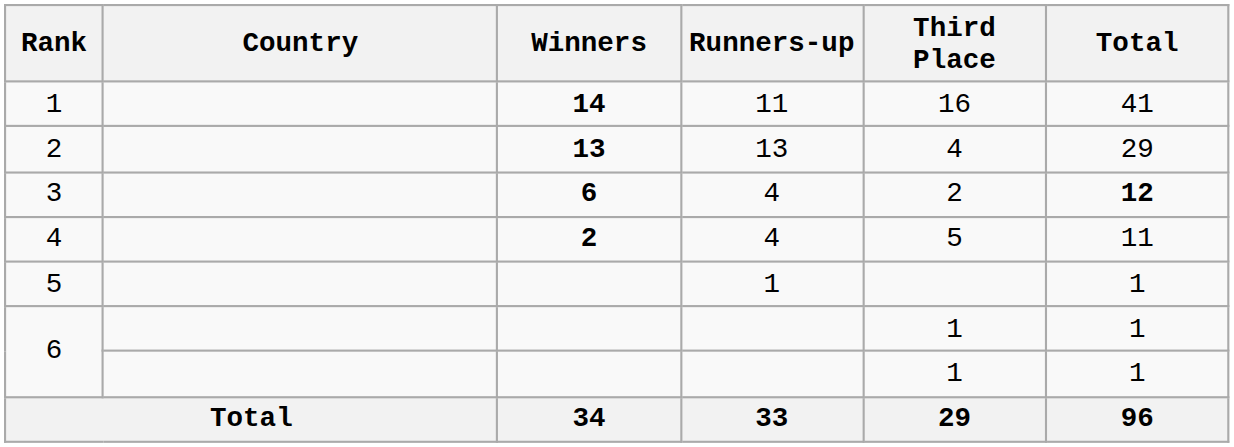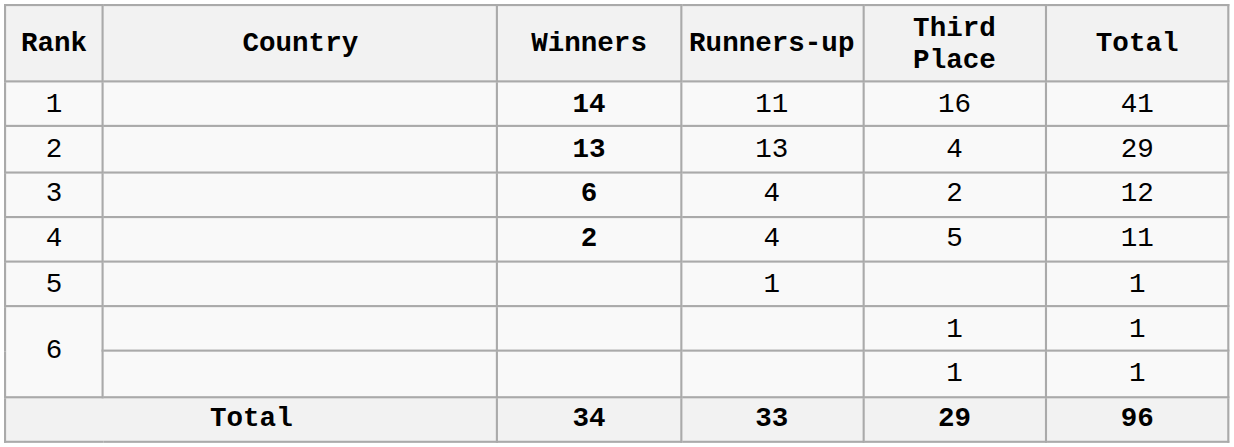(1137, 194) bold -> (1137, 194) normal
